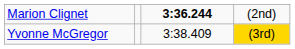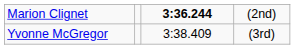(262, 34) gold background -> (262, 34) no background
